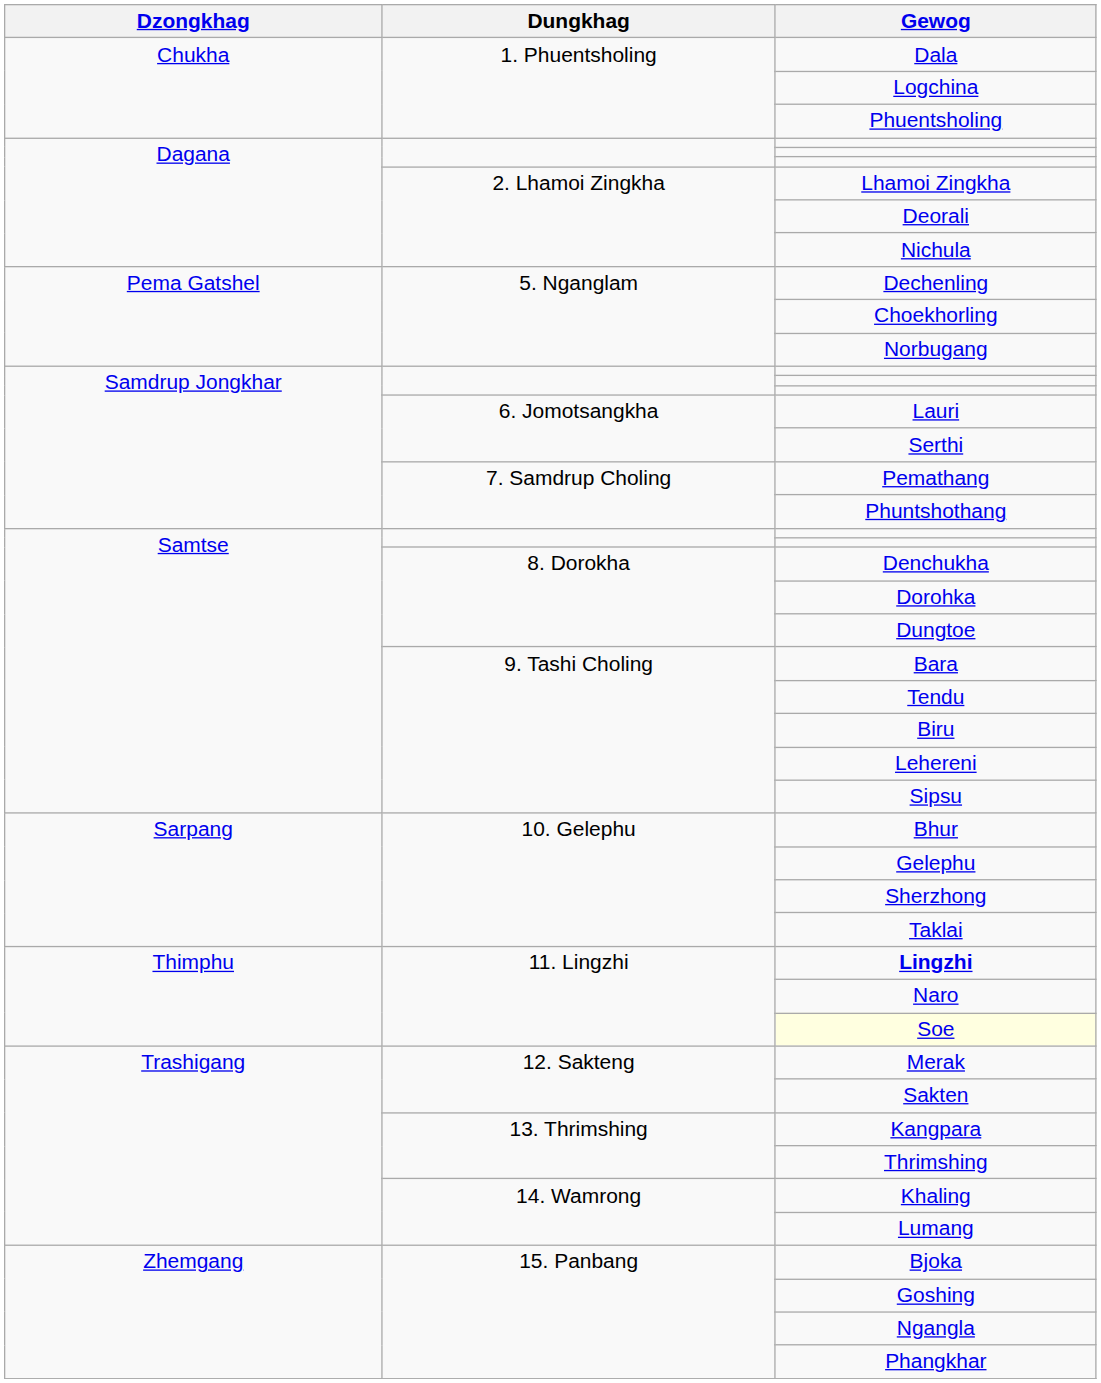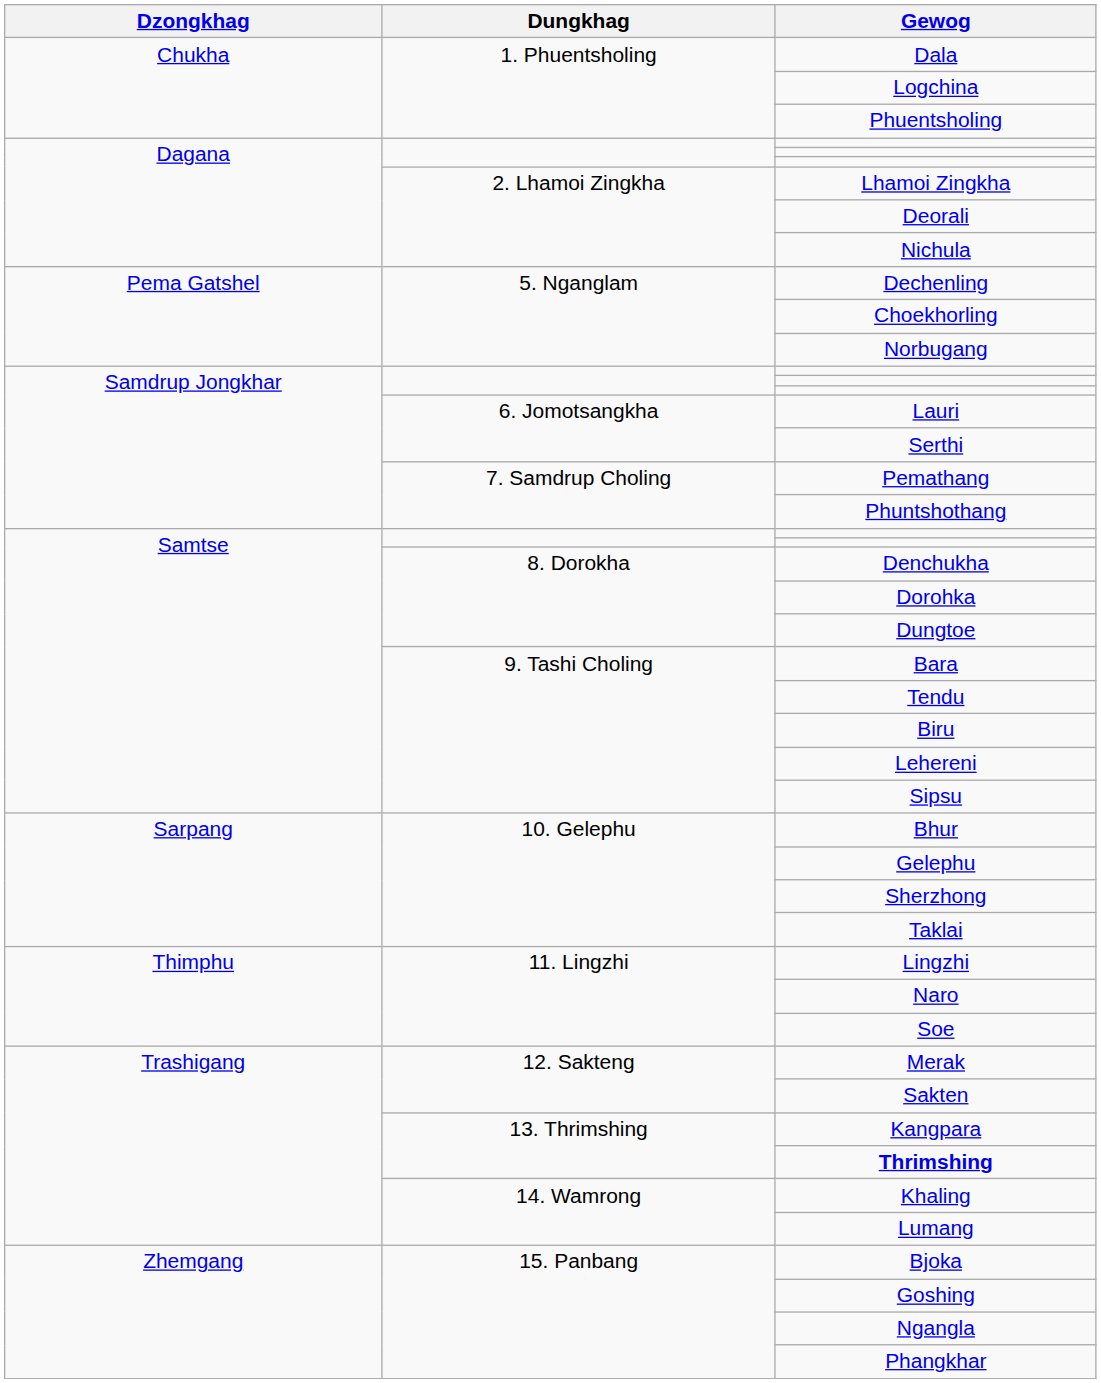(936, 962) bold -> (936, 962) normal
(936, 1029) lightyellow background -> (936, 1029) no background
(936, 1162) normal -> (936, 1162) bold
